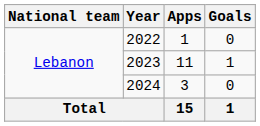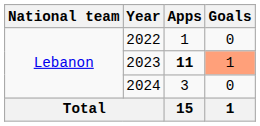(185, 63) normal -> (185, 63) bold
(230, 63) no background -> (230, 63) lightsalmon background
